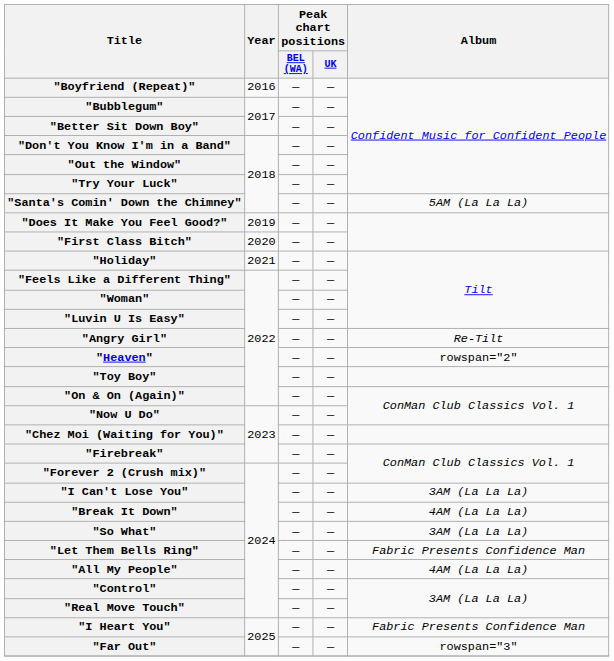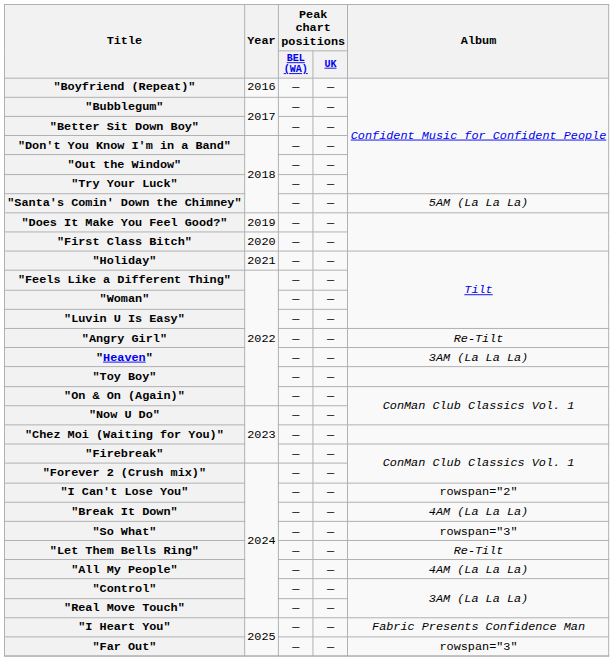(479, 357) rowspan="2" -> (479, 357) 3AM (La La La)
(479, 492) 3AM (La La La) -> (479, 492) rowspan="2"
(479, 531) 3AM (La La La) -> (479, 531) rowspan="3"
(479, 550) Fabric Presents Confidence Man -> (479, 550) Re-Tilt
